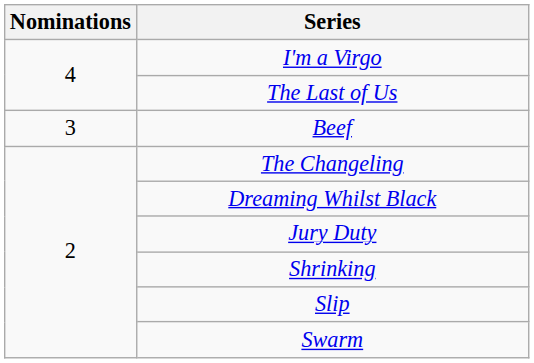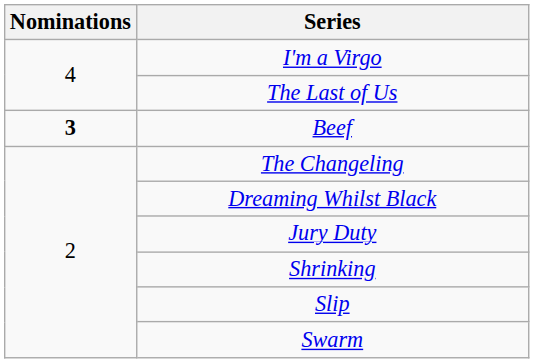(70, 127) normal -> (70, 127) bold
